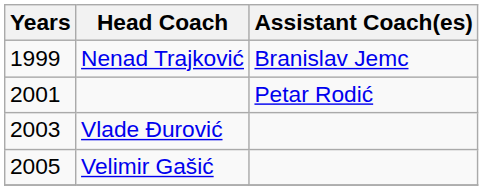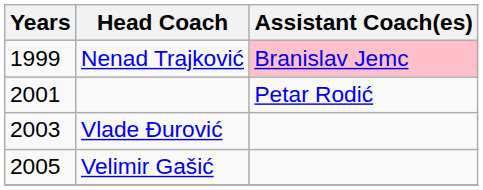(331, 58) no background -> (331, 58) pink background
